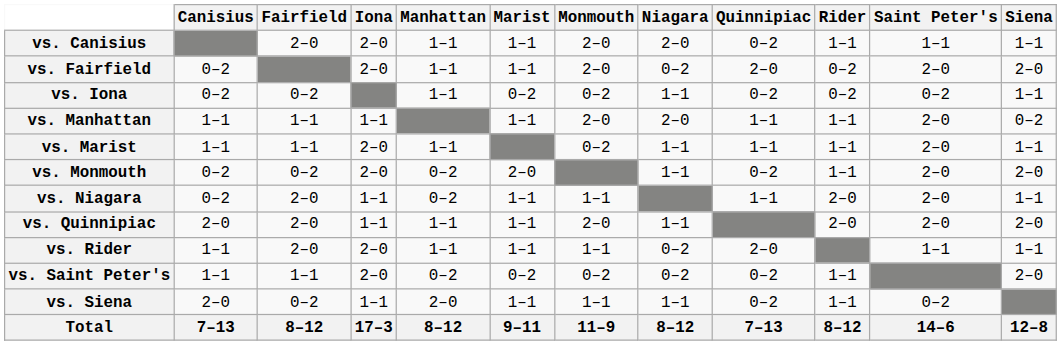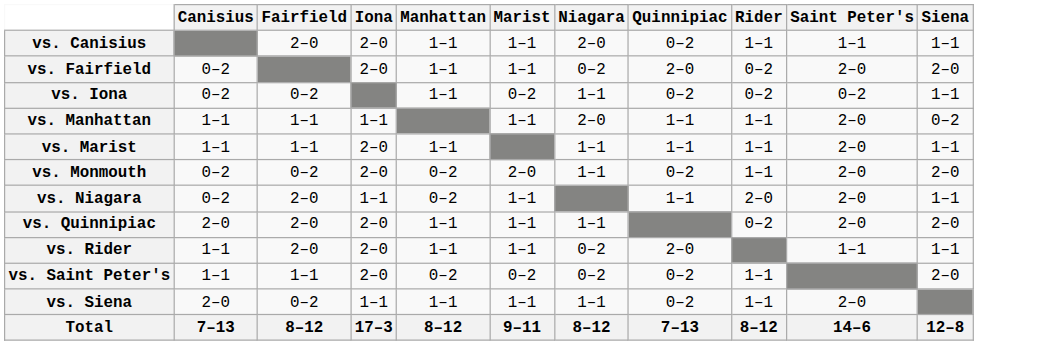- column: (596, 18)
(374, 224) 1–1 -> (374, 224) 2–0
(843, 224) 2–0 -> (759, 224) 0–2
(443, 302) 2–0 -> (443, 302) 1–1
(936, 302) 0–2 -> (852, 302) 2–0
